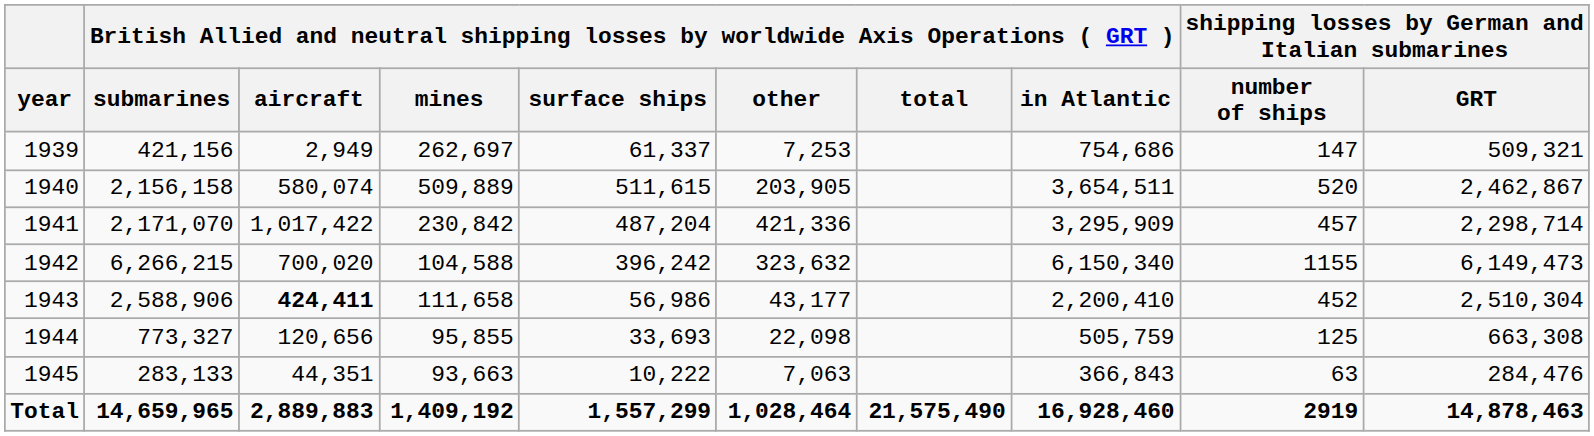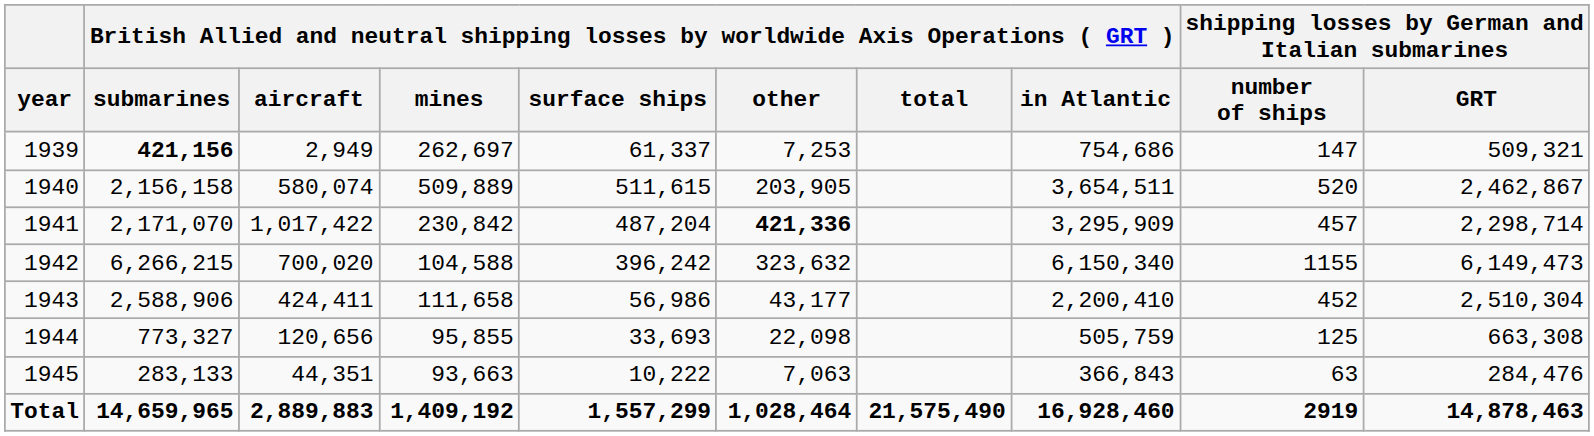(185, 151) normal -> (185, 151) bold
(803, 225) normal -> (803, 225) bold
(326, 300) bold -> (326, 300) normal
